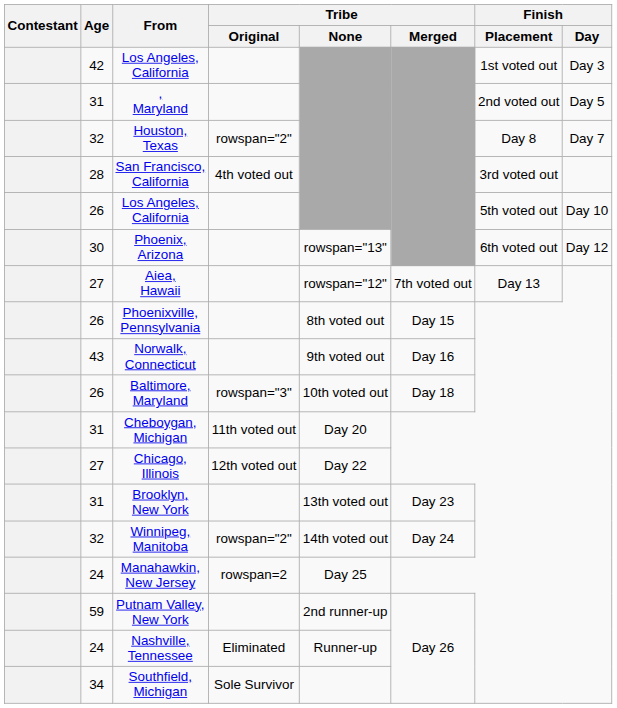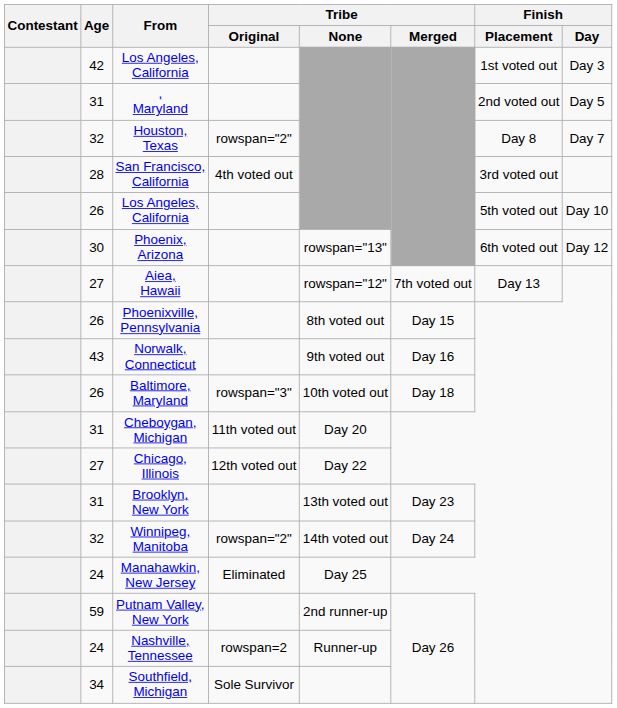(254, 575) rowspan=2 -> (254, 575) Eliminated
(254, 648) Eliminated -> (254, 648) rowspan=2
